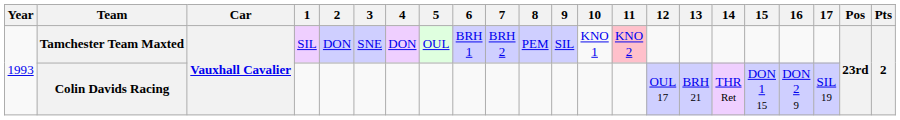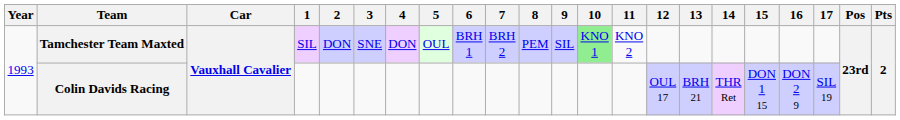(595, 44) no background -> (595, 44) lightgreen background
(629, 44) pink background -> (629, 44) no background
